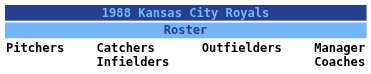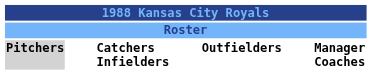(35, 48) no background -> (35, 48) lightgrey background
